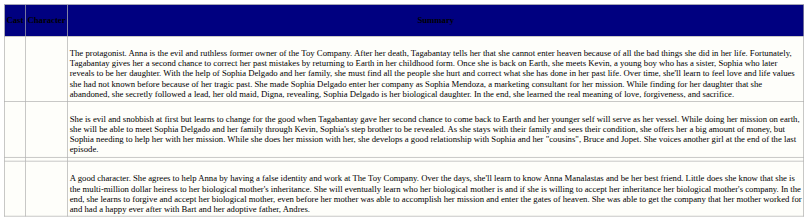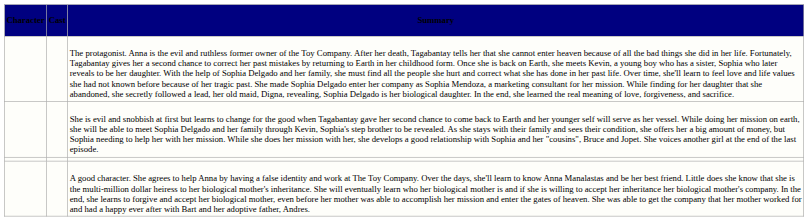columns swapped: (15, 20) <-> (47, 20)
